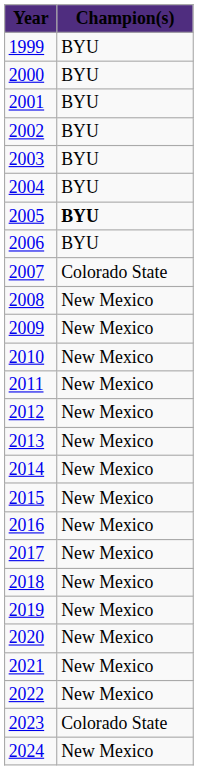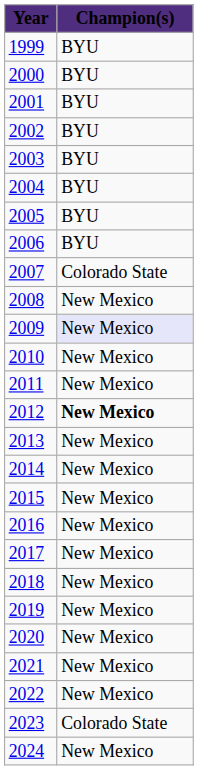(80, 215) bold -> (80, 215) normal
(107, 328) no background -> (107, 328) lavender background
(107, 412) normal -> (108, 412) bold
